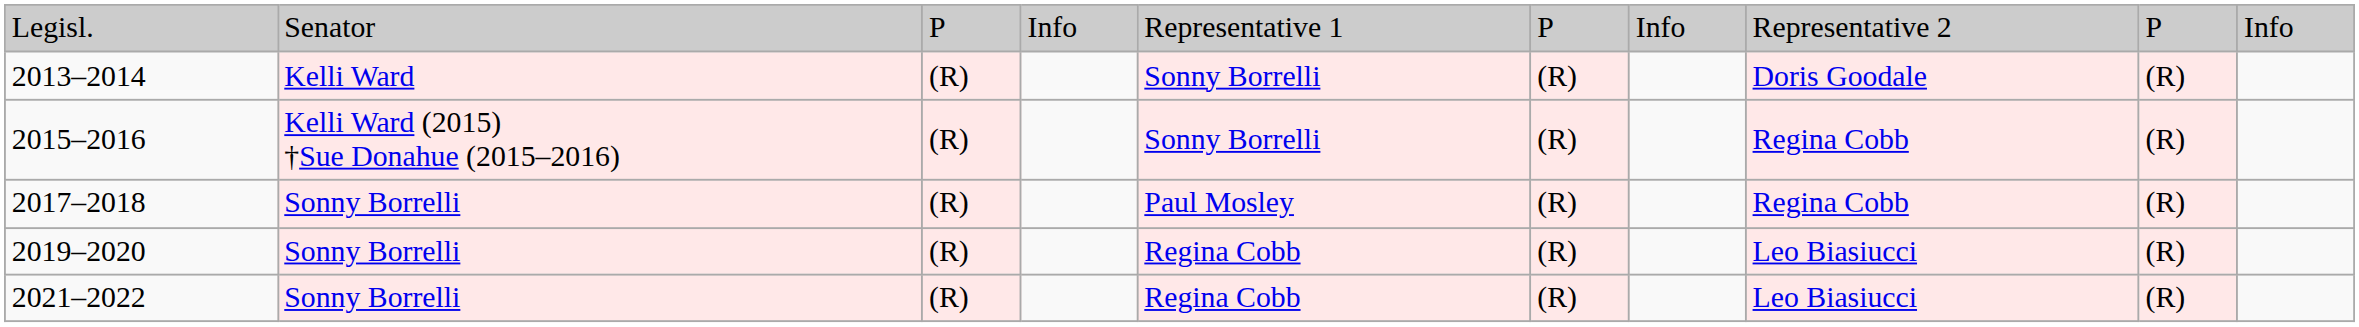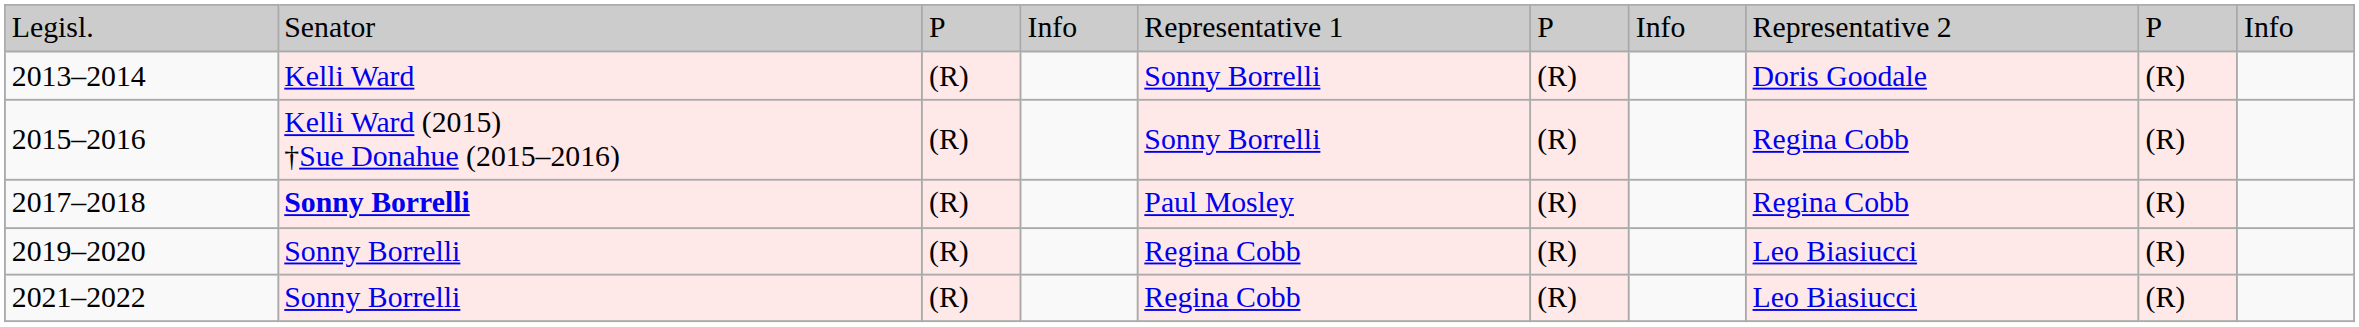(372, 203) normal -> (377, 203) bold
